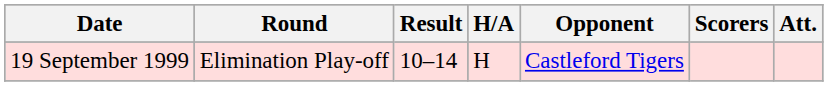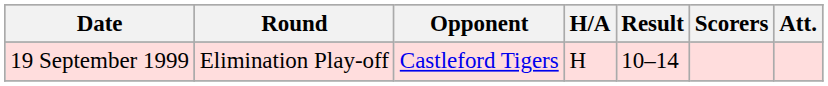columns swapped: (604, 23) <-> (431, 23)
